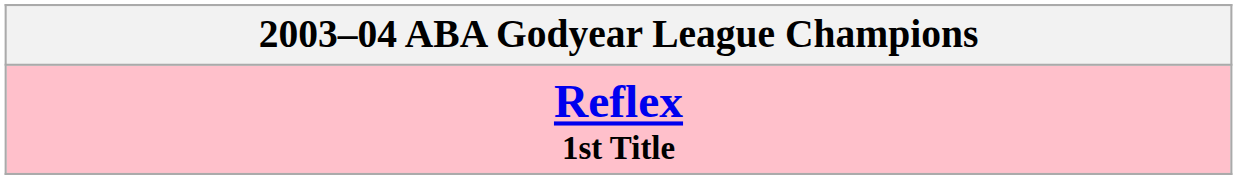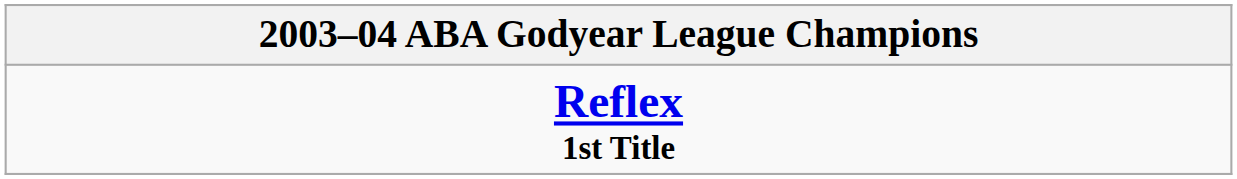(619, 118) pink background -> (619, 118) no background
